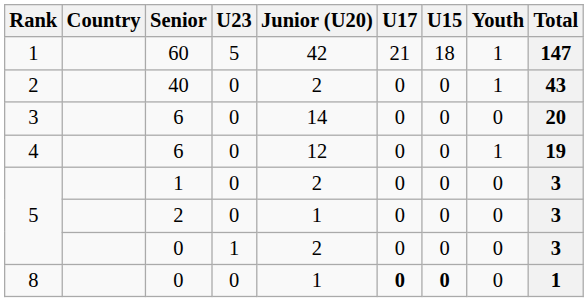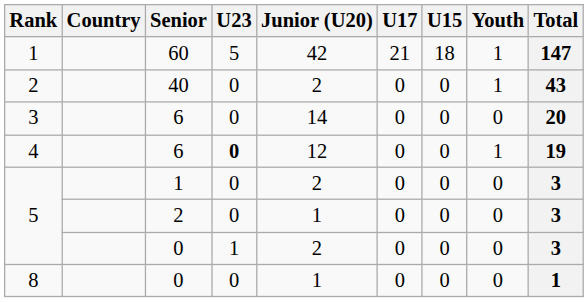(234, 150) normal -> (234, 150) bold
(400, 280) bold -> (400, 280) normal
(445, 280) bold -> (445, 280) normal
